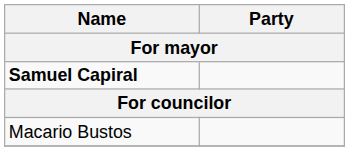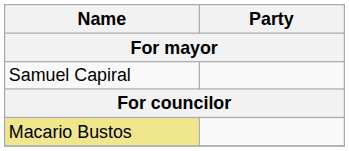(73, 76) bold -> (70, 76) normal
(70, 132) no background -> (70, 132) khaki background
